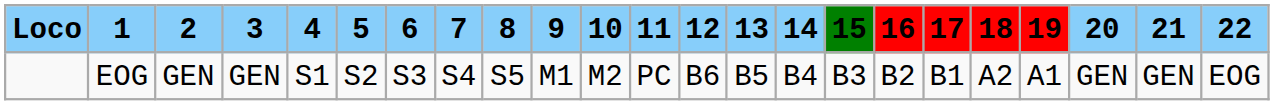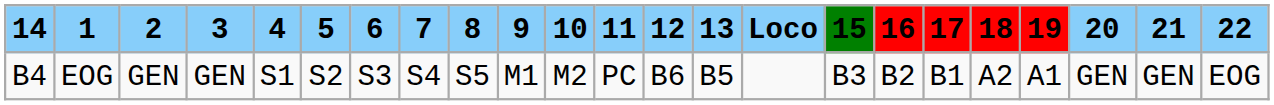columns swapped: (47, 29) <-> (800, 29)
